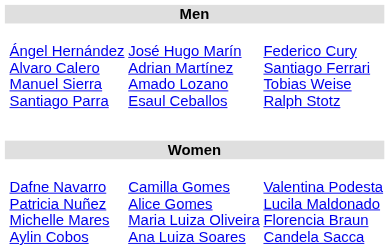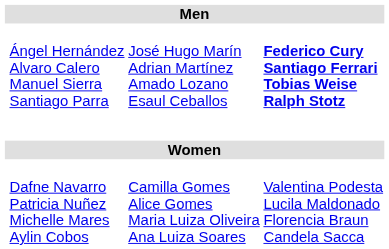(317, 76) normal -> (320, 76) bold
